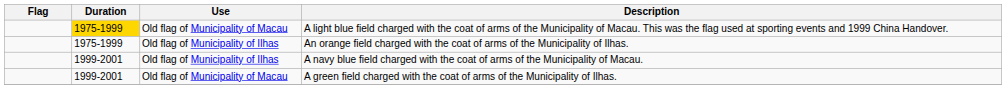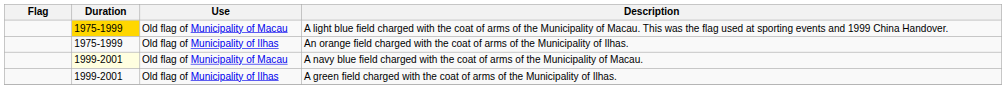(98, 60) no background -> (98, 60) lightyellow background
(210, 60) Old flag of Municipality of Ilhas -> (215, 60) Old flag of Municipality of Macau
(215, 76) Old flag of Municipality of Macau -> (210, 76) Old flag of Municipality of Ilhas
